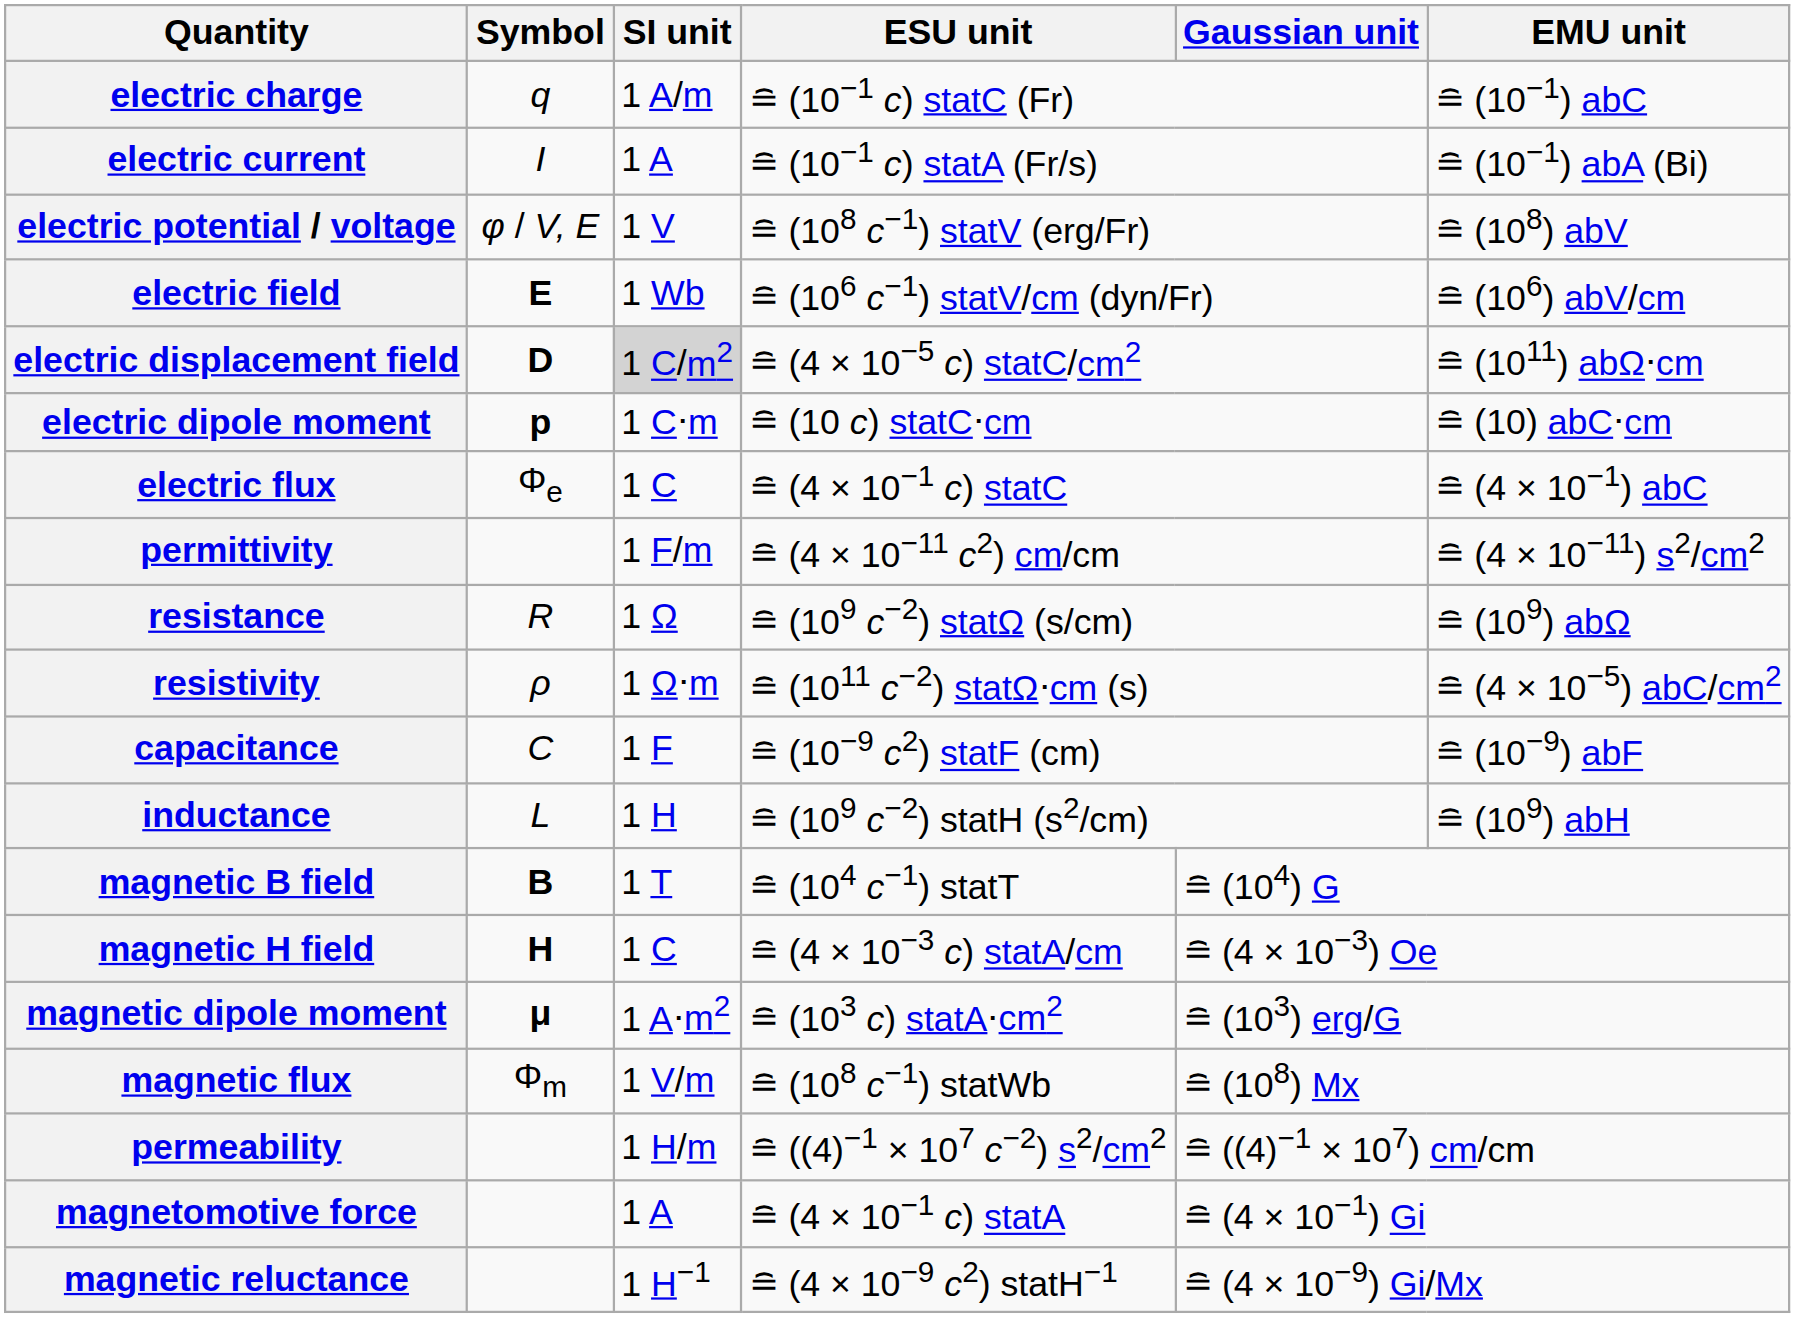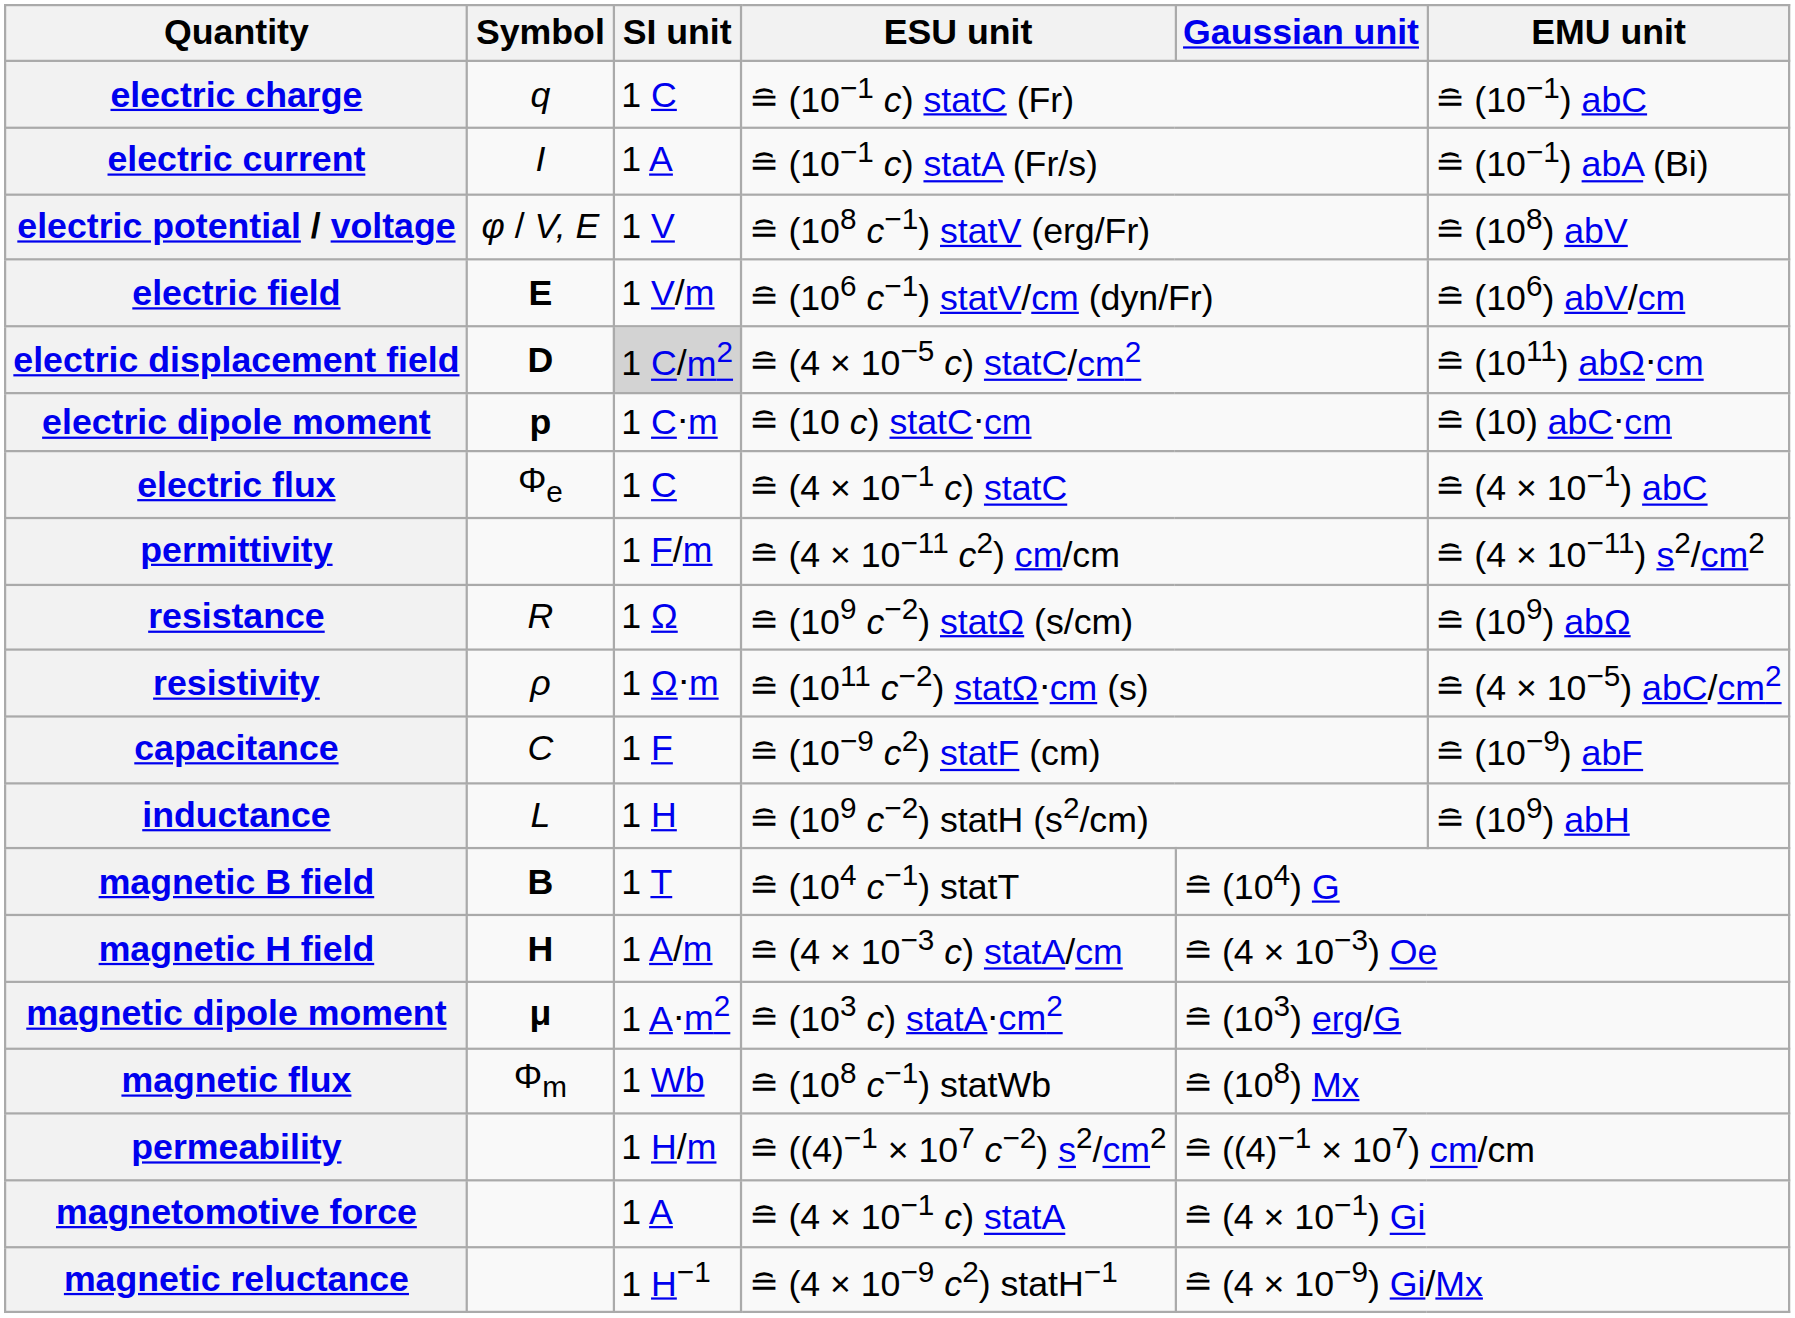(667, 94) 1 A/m -> (649, 94) 1 C
(663, 292) 1 Wb -> (668, 292) 1 V/m
(649, 947) 1 C -> (667, 947) 1 A/m
(668, 1080) 1 V/m -> (663, 1080) 1 Wb
